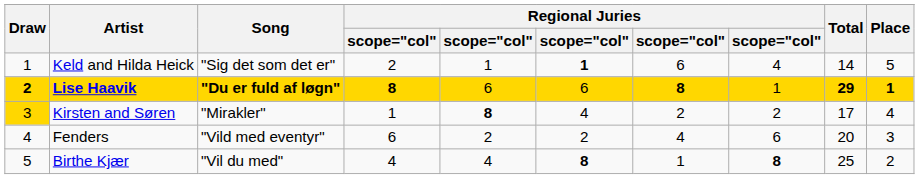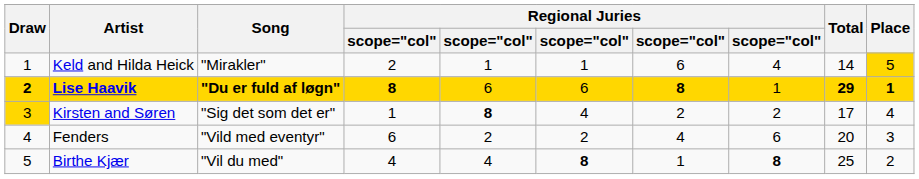(268, 64) "Sig det som det er" -> (233, 64) "Mirakler"
(584, 64) bold -> (584, 64) normal
(890, 64) no background -> (890, 64) gold background
(233, 112) "Mirakler" -> (268, 112) "Sig det som det er"
